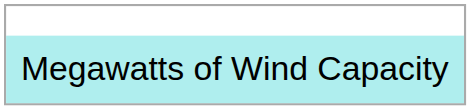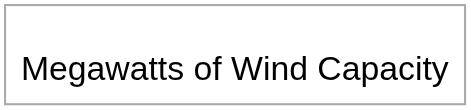(235, 68) paleturquoise background -> (235, 68) no background
